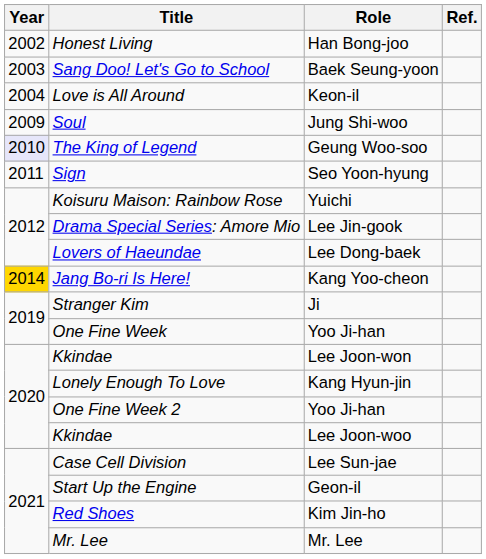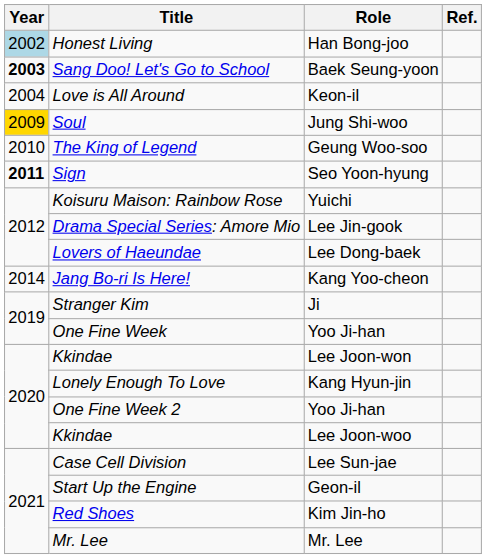(27, 43) no background -> (27, 43) lightblue background
(27, 69) normal -> (27, 69) bold
(27, 122) no background -> (27, 122) gold background
(27, 148) lavender background -> (27, 148) no background
(26, 174) normal -> (26, 174) bold
(27, 278) gold background -> (27, 278) no background
